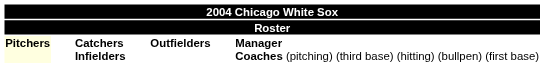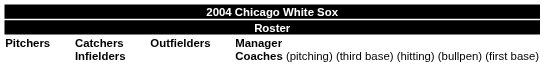(28, 43) lightyellow background -> (28, 43) no background
